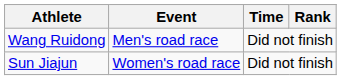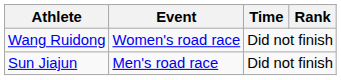(165, 40) Men's road race -> (176, 40) Women's road race
(176, 63) Women's road race -> (165, 63) Men's road race
